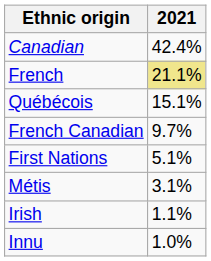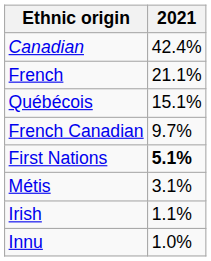(177, 74) khaki background -> (177, 74) no background
(172, 158) normal -> (172, 158) bold
